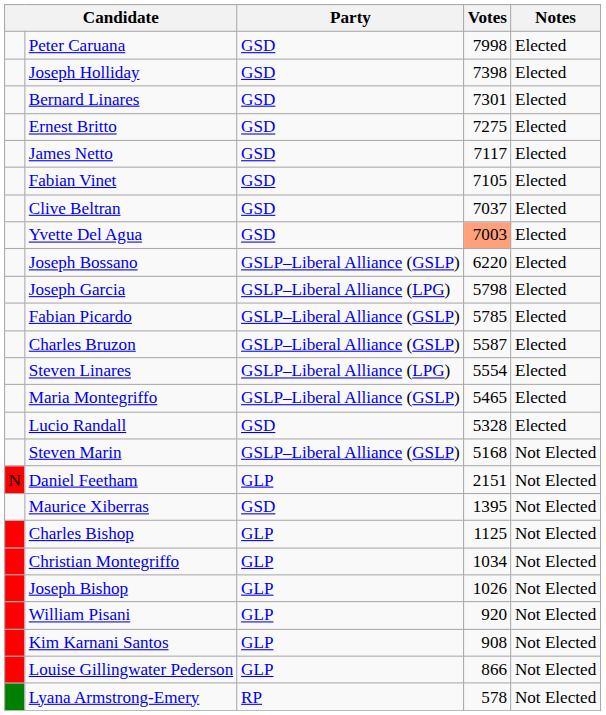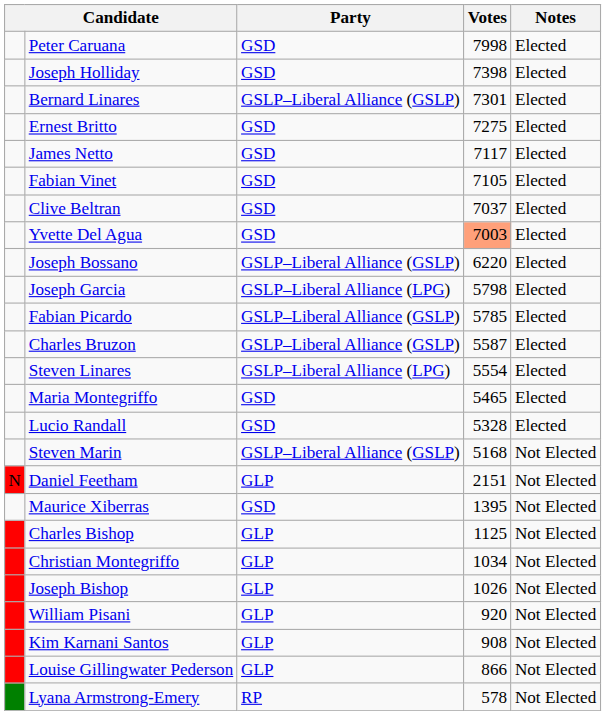(258, 99) GSD -> (350, 99) GSLP–Liberal Alliance (GSLP)
(350, 398) GSLP–Liberal Alliance (GSLP) -> (258, 398) GSD
